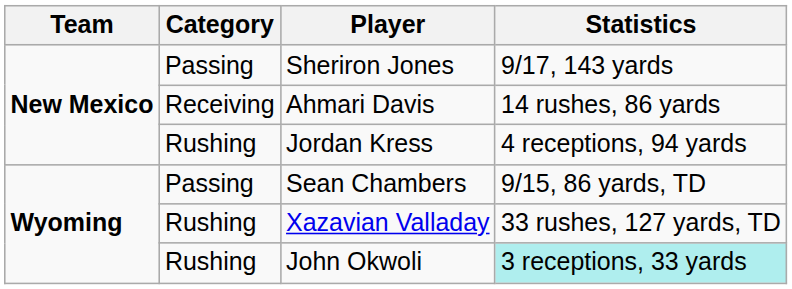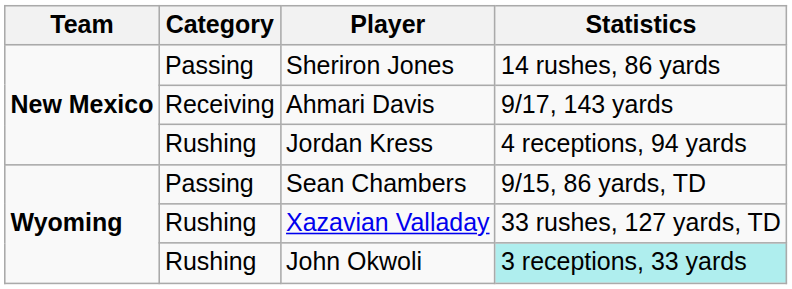(587, 64) 9/17, 143 yards -> (611, 64) 14 rushes, 86 yards
(611, 104) 14 rushes, 86 yards -> (587, 104) 9/17, 143 yards
